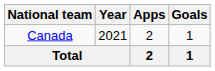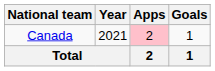(149, 35) no background -> (149, 35) pink background
